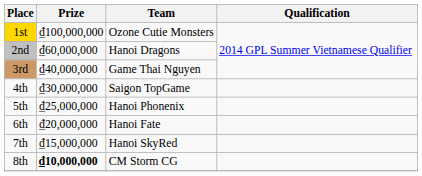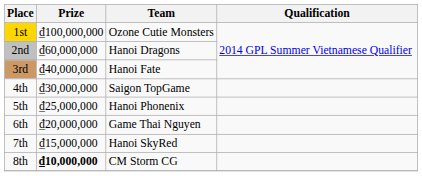(155, 69) Game Thai Nguyen -> (135, 69) Hanoi Fate
(135, 124) Hanoi Fate -> (155, 124) Game Thai Nguyen
